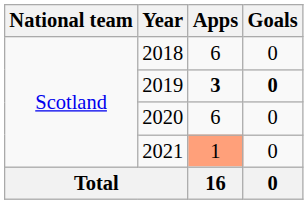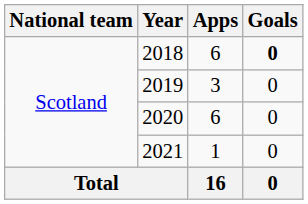(273, 53) normal -> (273, 53) bold
(215, 85) bold -> (215, 85) normal
(273, 85) bold -> (273, 85) normal
(215, 150) lightsalmon background -> (215, 150) no background
